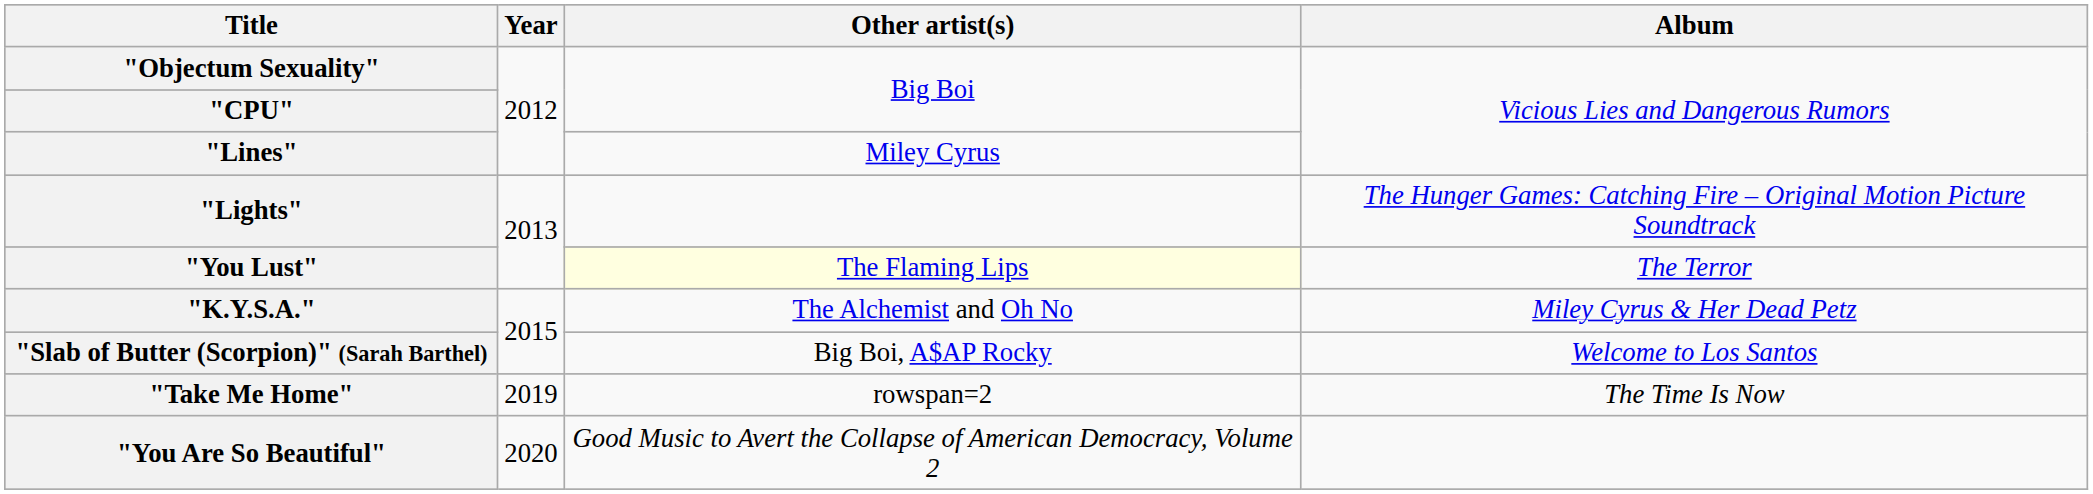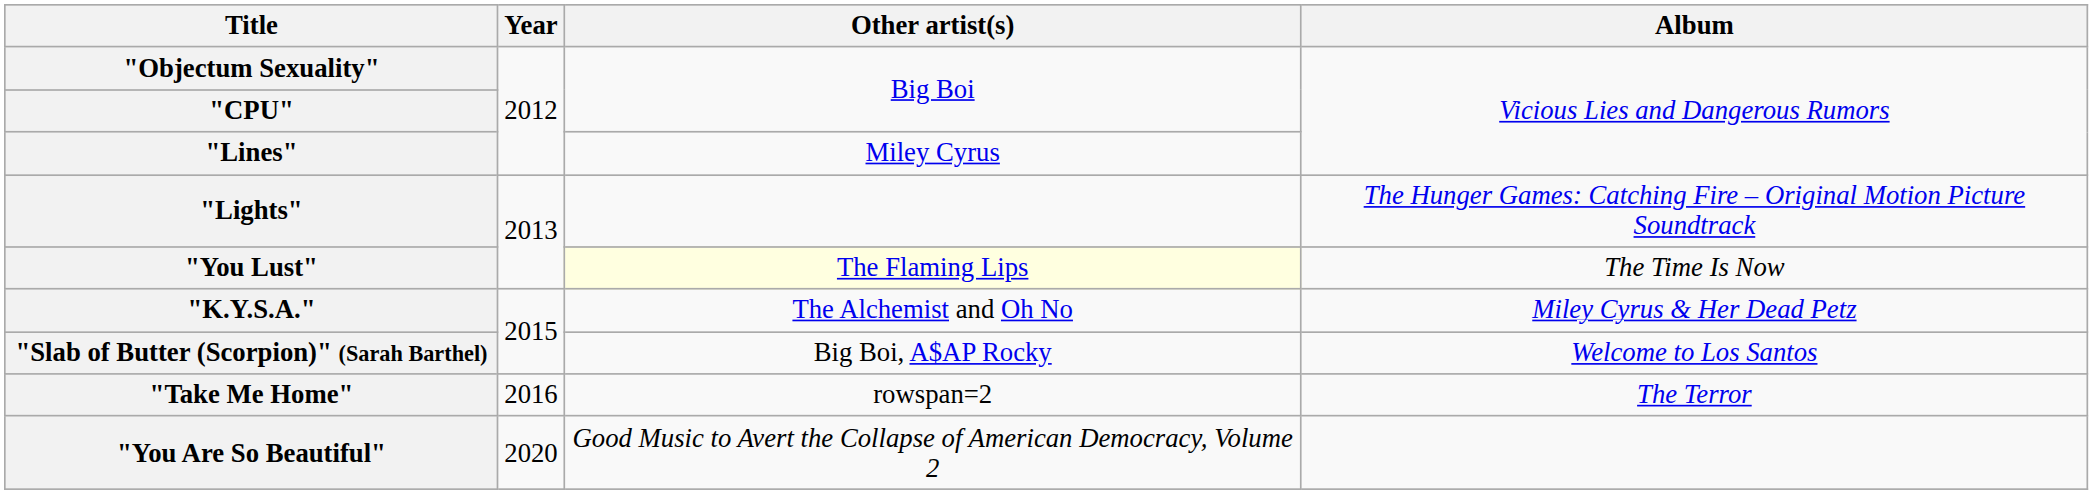(1694, 267) The Terror -> (1694, 267) The Time Is Now
(531, 394) 2019 -> (531, 394) 2016
(1694, 394) The Time Is Now -> (1694, 394) The Terror
